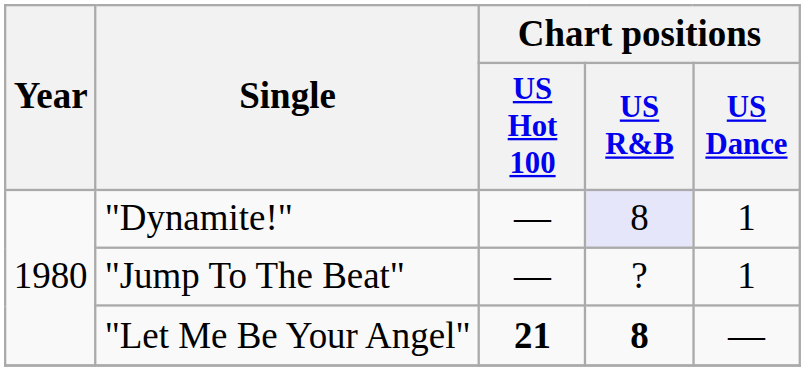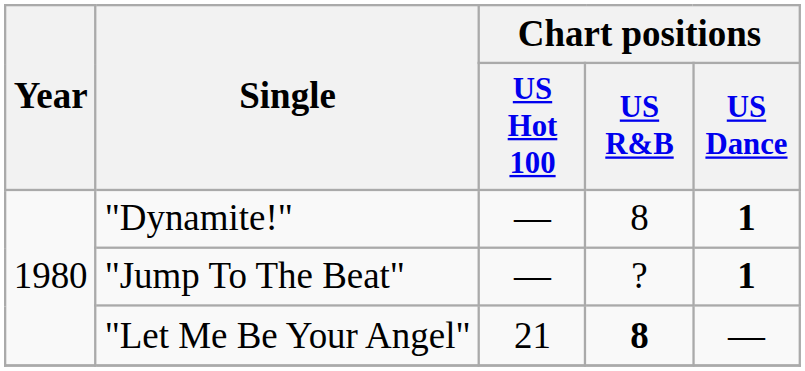(640, 217) lavender background -> (640, 217) no background
(746, 217) normal -> (746, 217) bold
(746, 276) normal -> (746, 276) bold
(533, 335) bold -> (533, 335) normal
